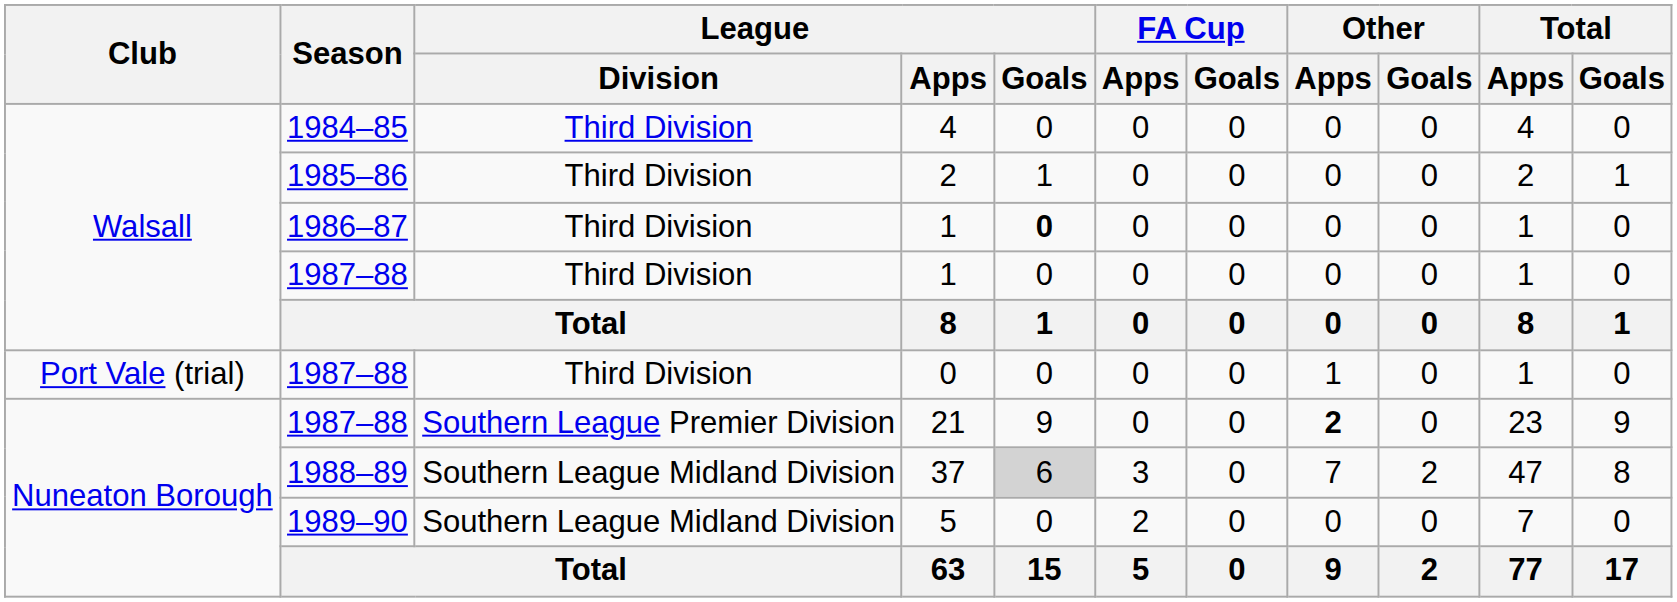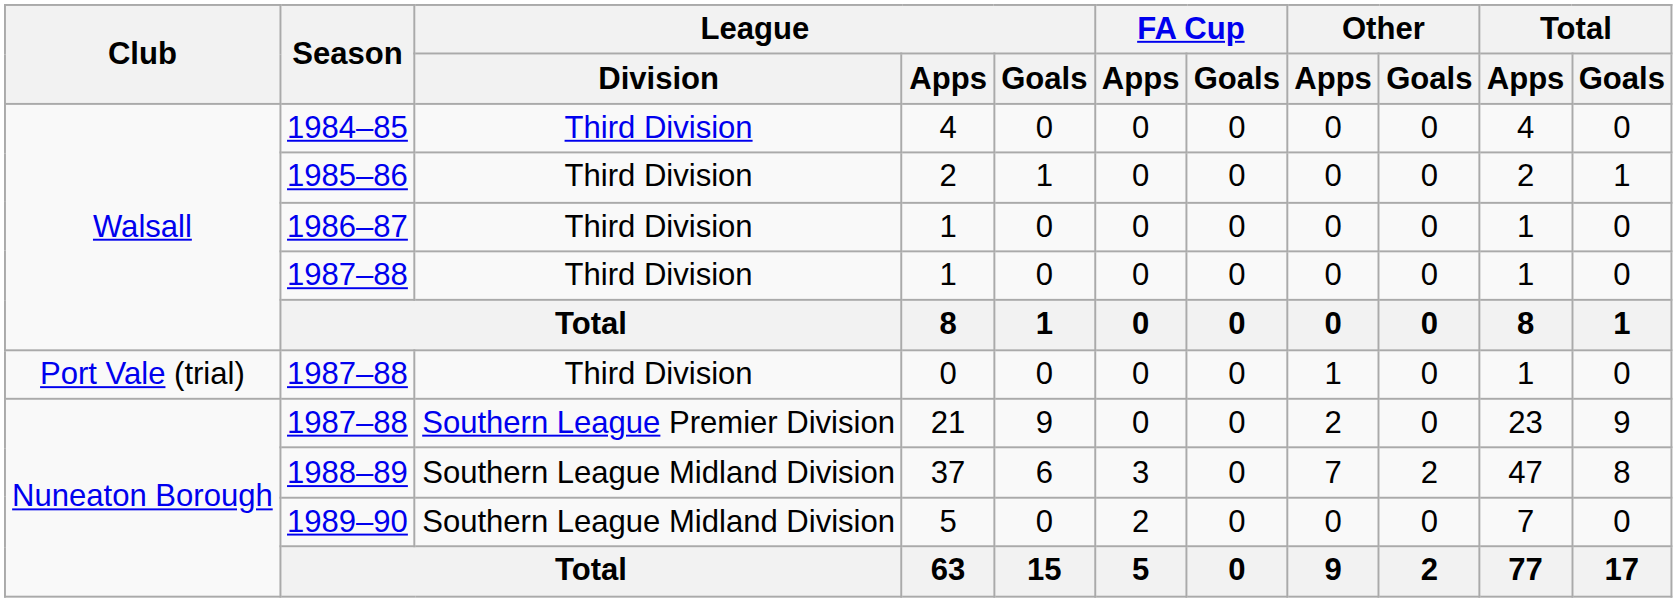(1044, 226) bold -> (1044, 226) normal
(1333, 422) bold -> (1333, 422) normal
(1044, 472) lightgrey background -> (1044, 472) no background
